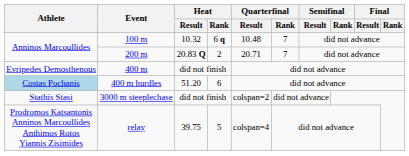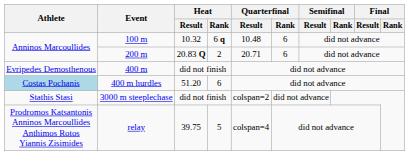(285, 40) 7 -> (285, 40) 6
(285, 54) 7 -> (285, 54) 6
